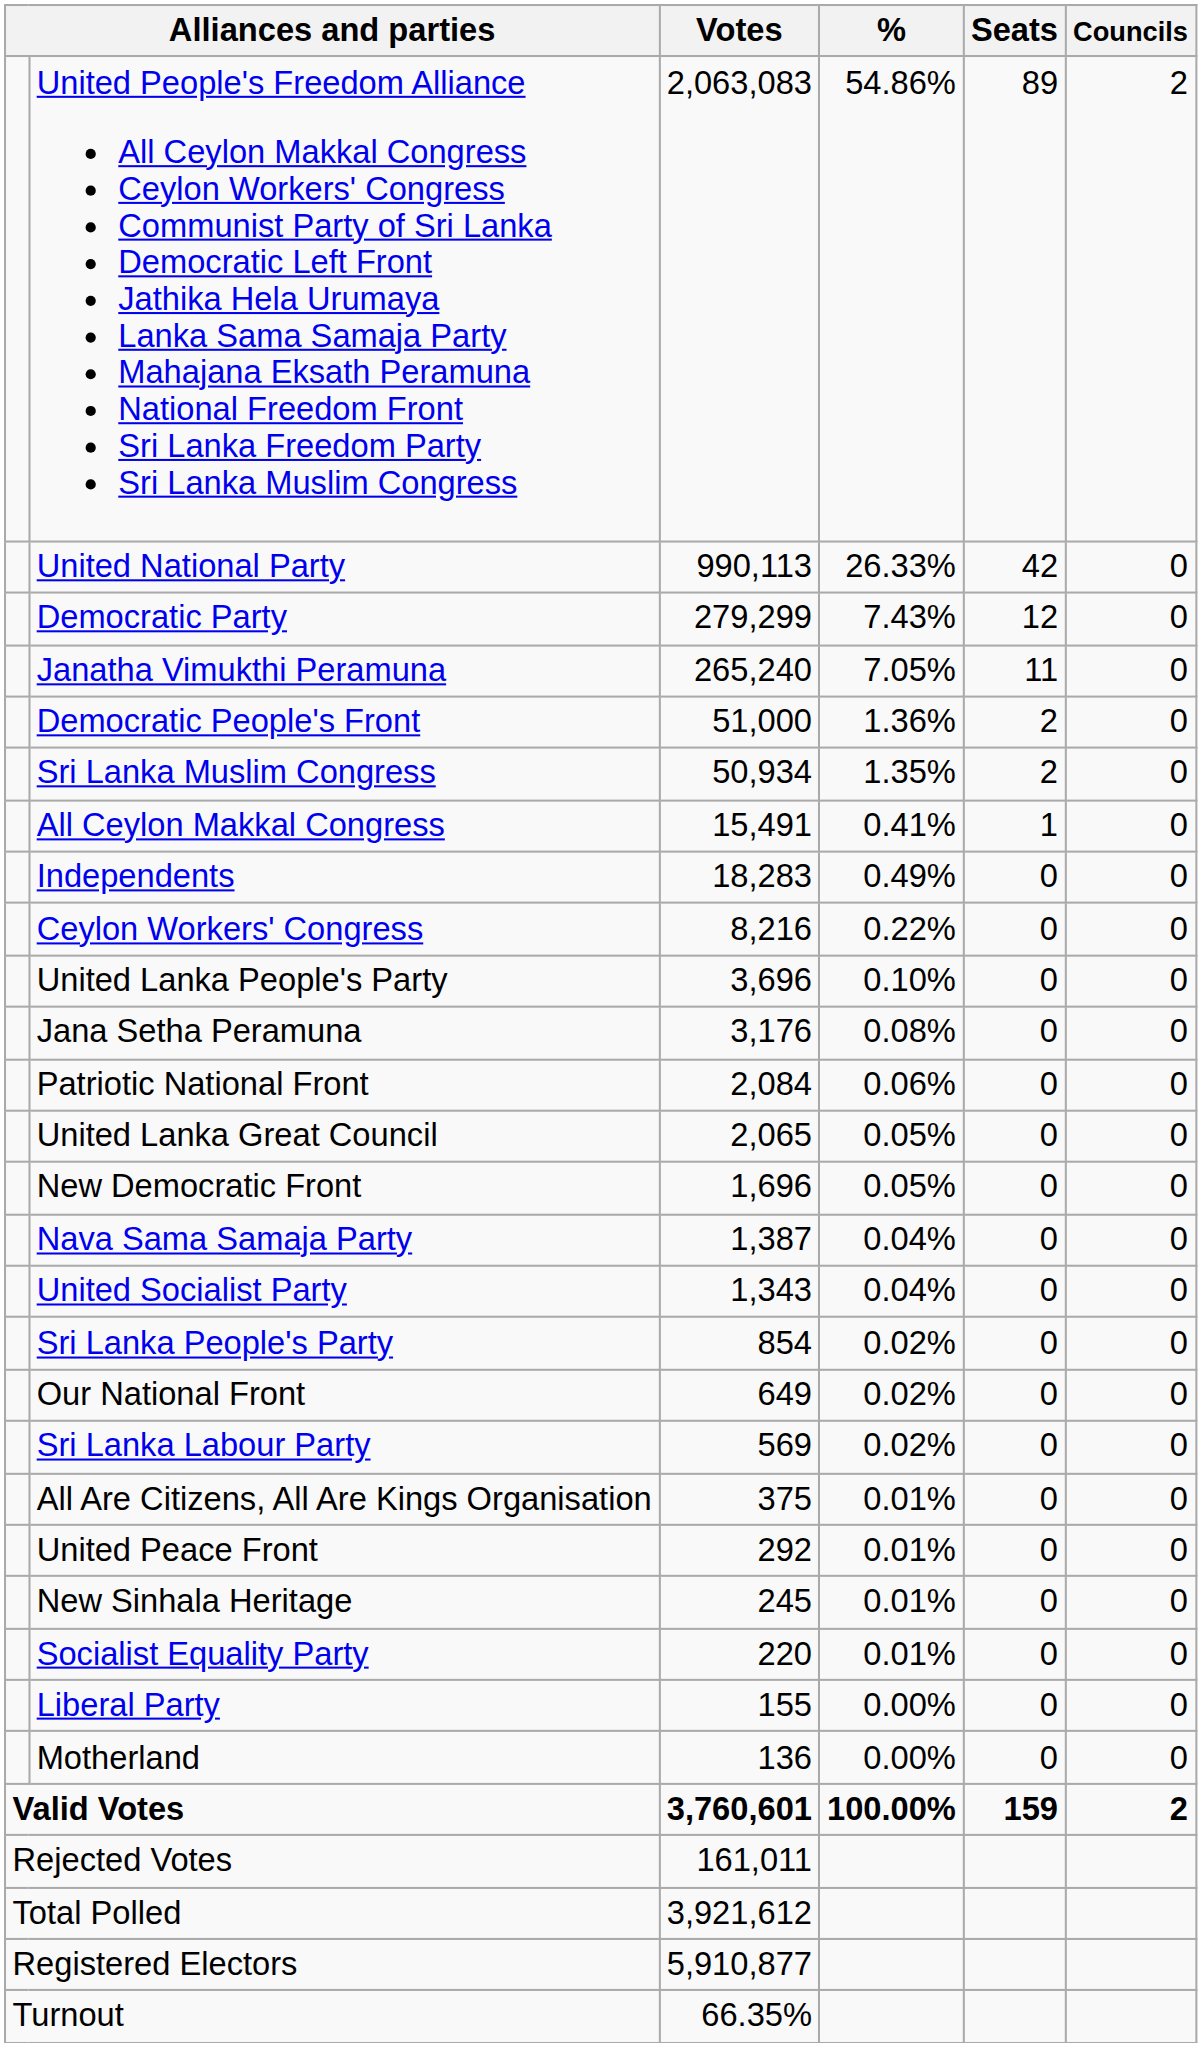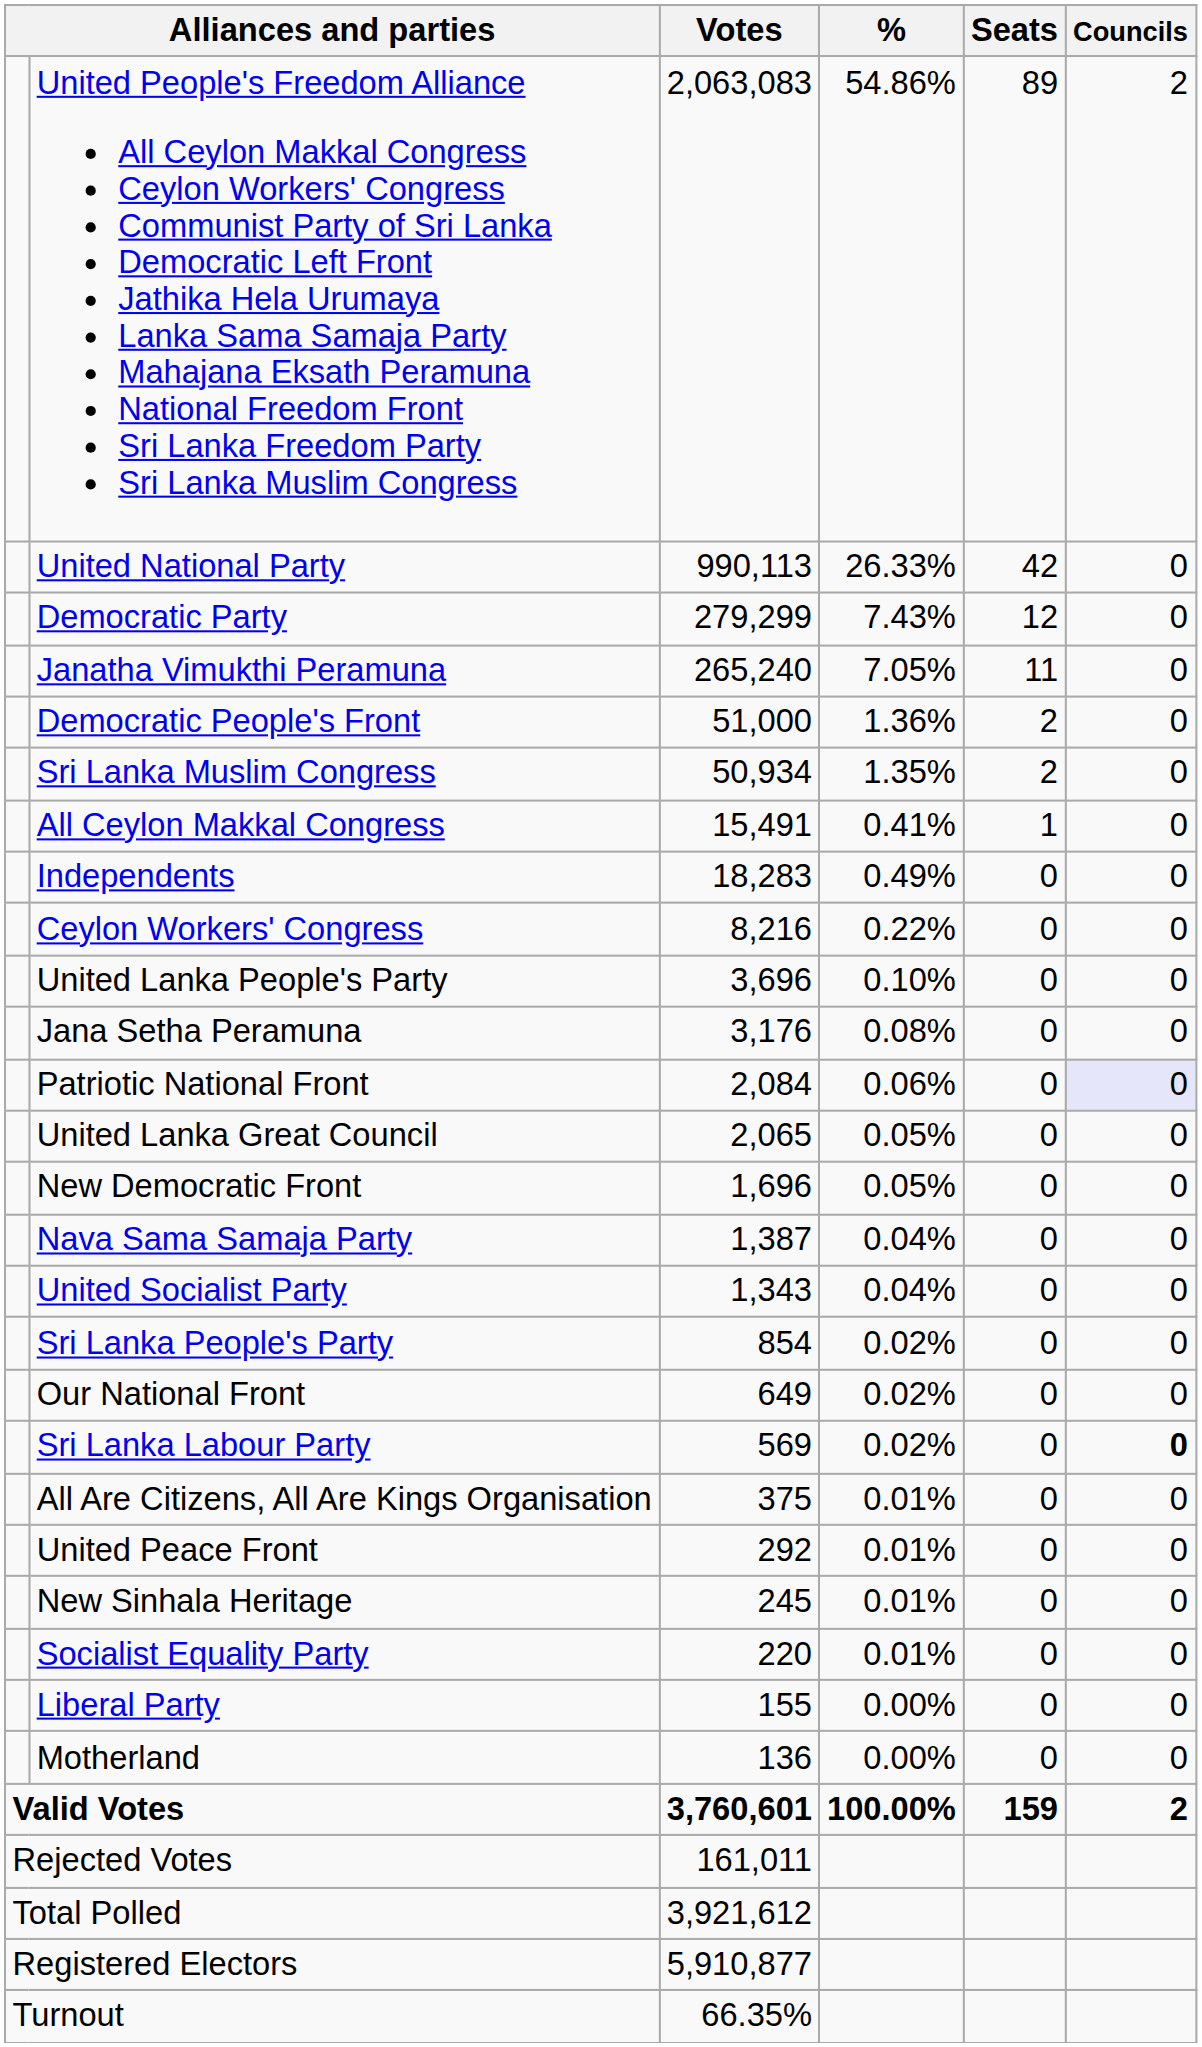(1179, 1084) no background -> (1179, 1084) lavender background
(1179, 1446) normal -> (1179, 1446) bold
